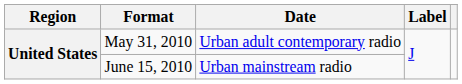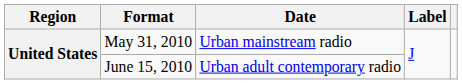(300, 41) Urban adult contemporary radio -> (276, 41) Urban mainstream radio
(276, 66) Urban mainstream radio -> (300, 66) Urban adult contemporary radio
